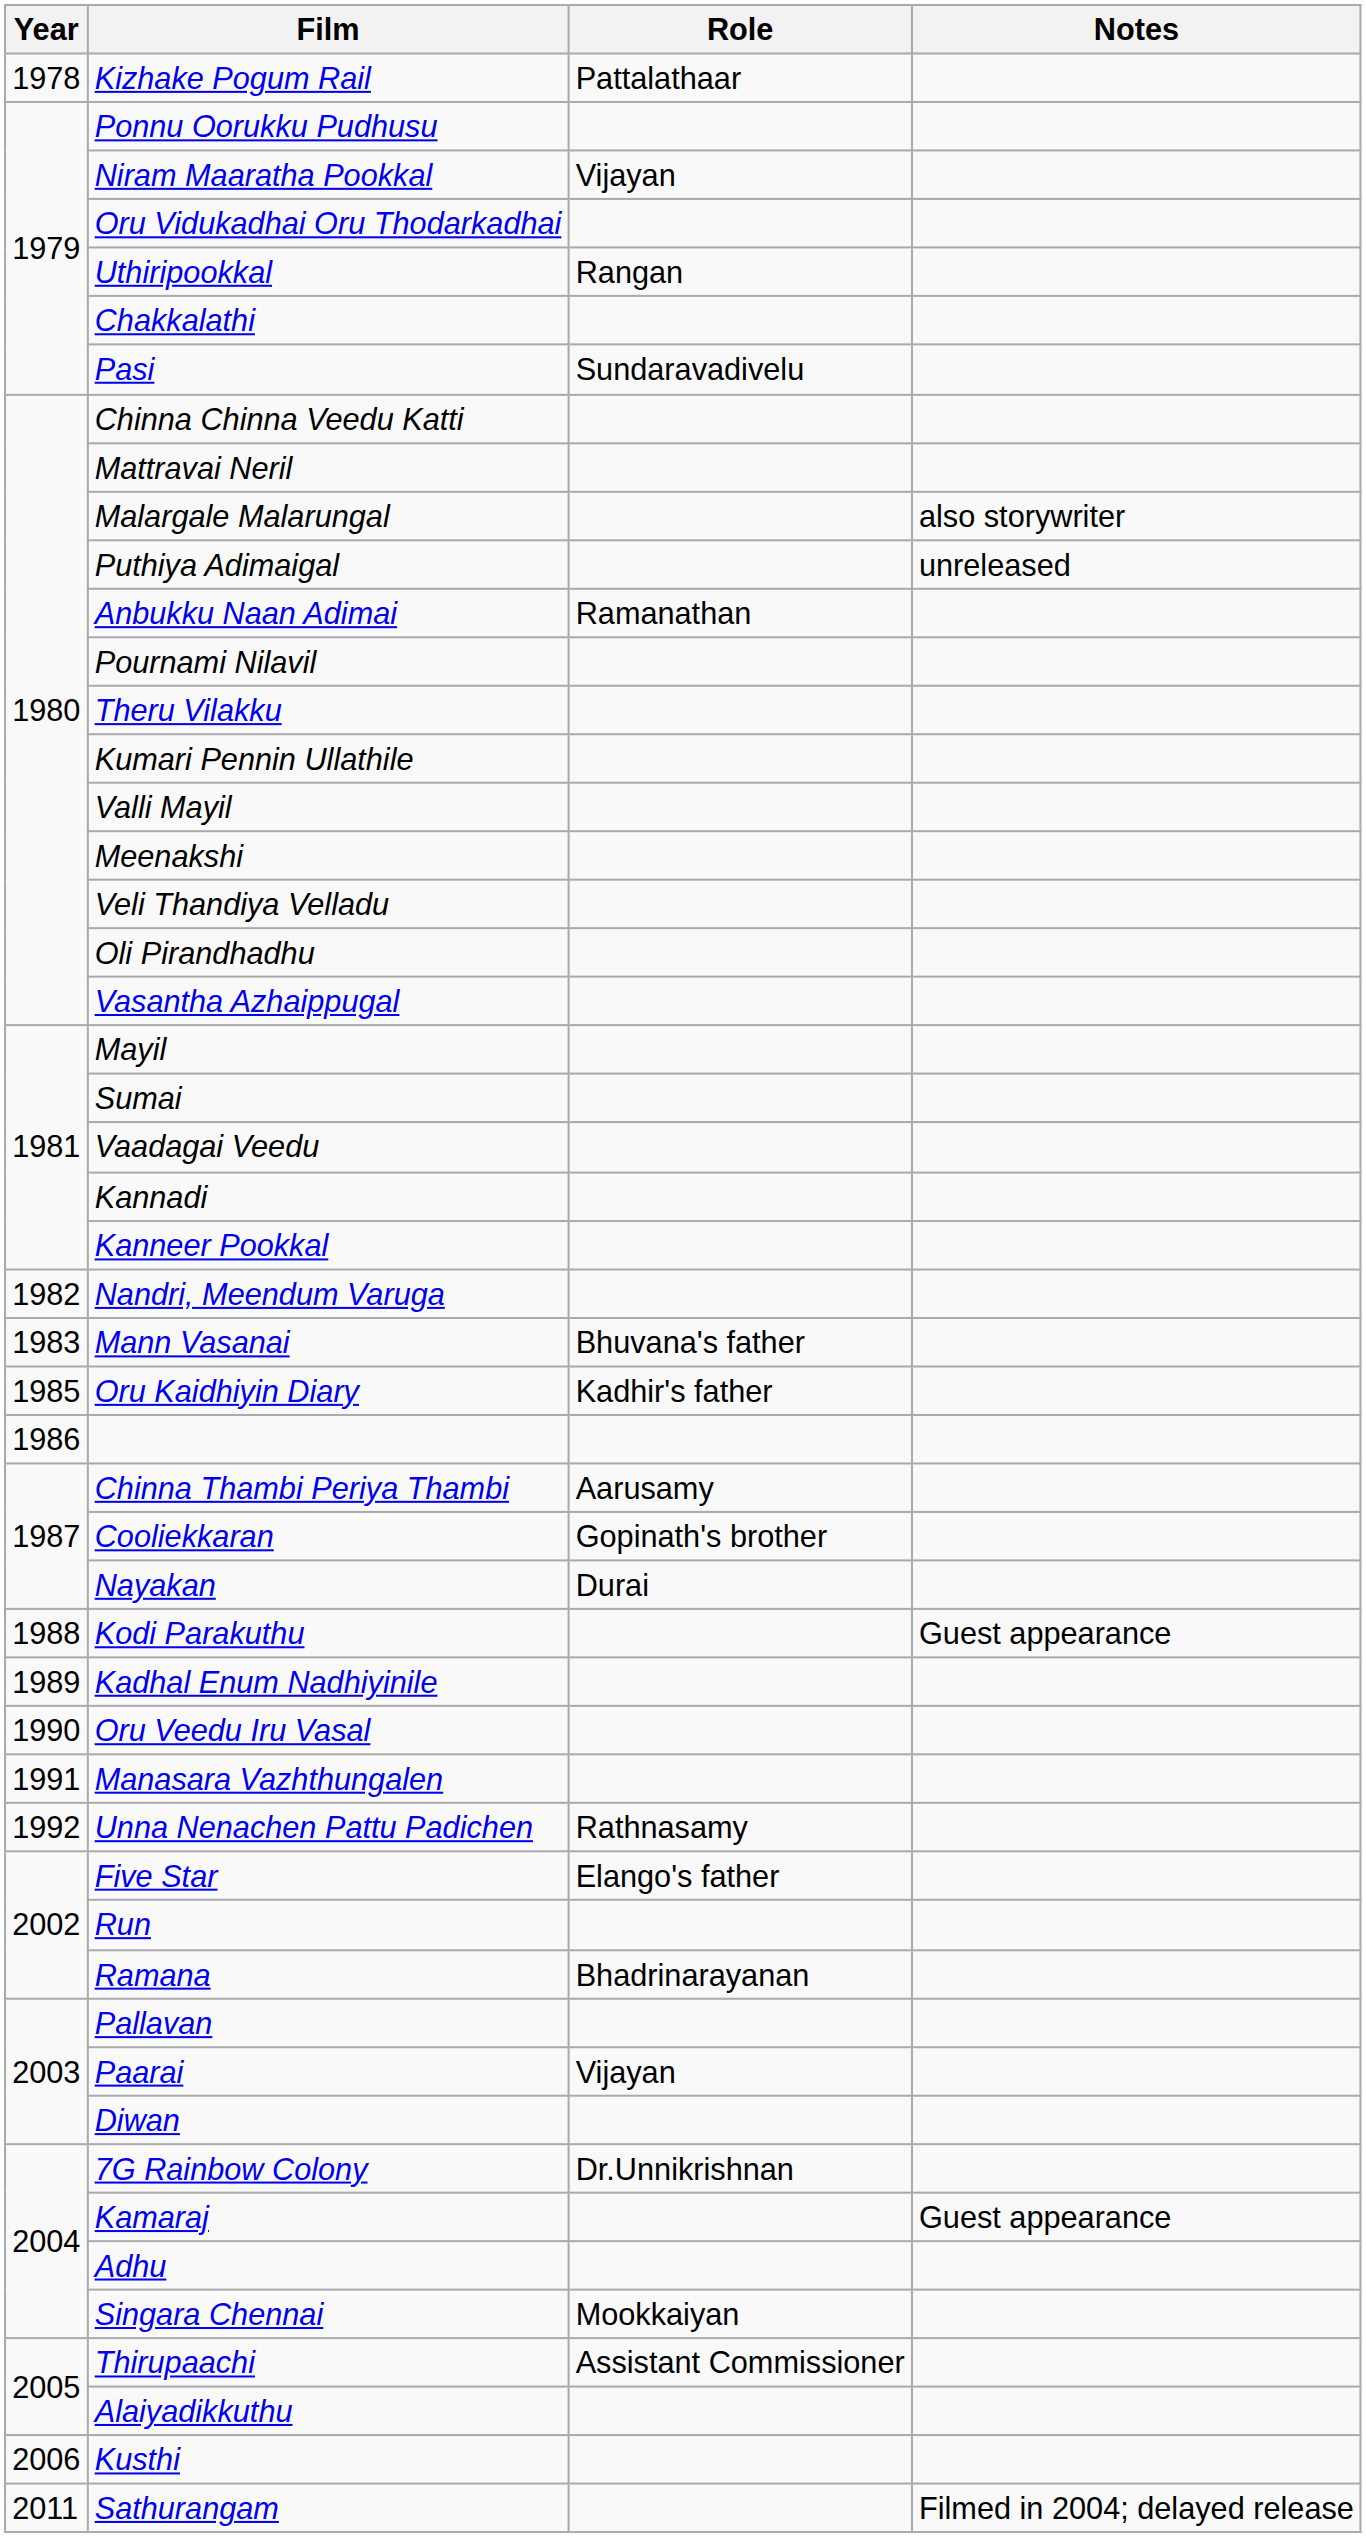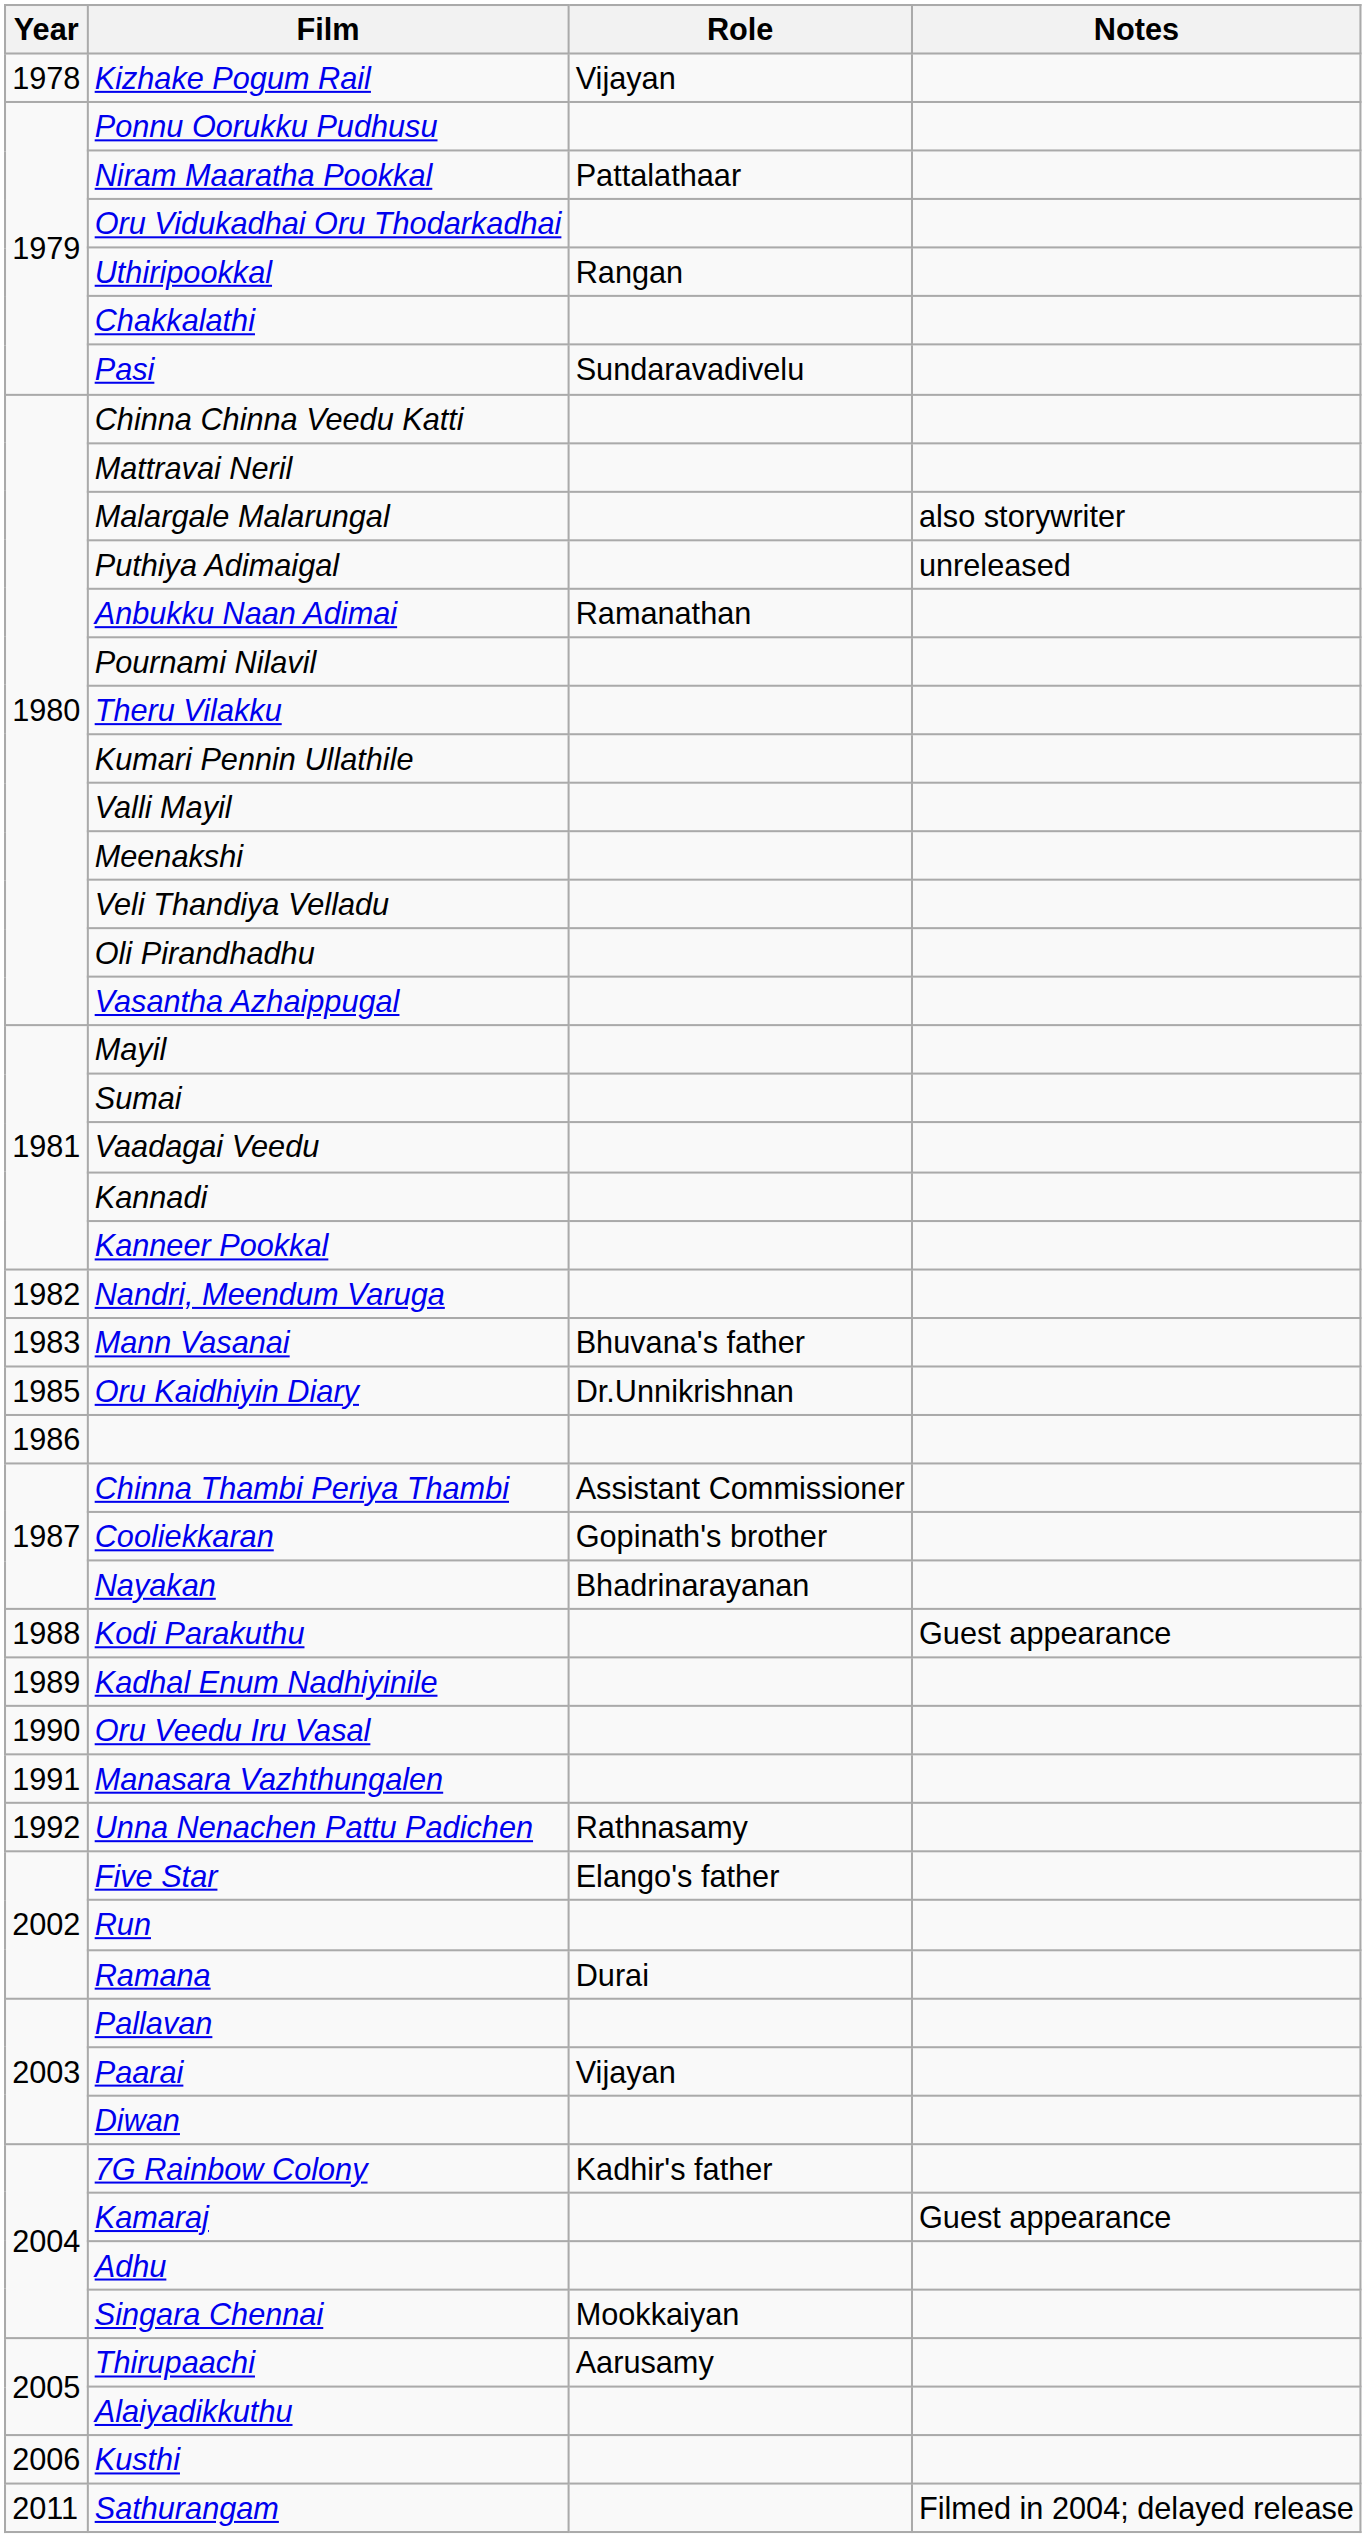(658, 78) Pattalathaar -> (626, 78) Vijayan
(626, 175) Vijayan -> (658, 175) Pattalathaar
(674, 1390) Kadhir's father -> (685, 1390) Dr.Unnikrishnan
(645, 1488) Aarusamy -> (740, 1488) Assistant Commissioner
(612, 1585) Durai -> (693, 1585) Bhadrinarayanan
(693, 1974) Bhadrinarayanan -> (612, 1974) Durai
(685, 2168) Dr.Unnikrishnan -> (674, 2168) Kadhir's father
(740, 2363) Assistant Commissioner -> (645, 2363) Aarusamy
